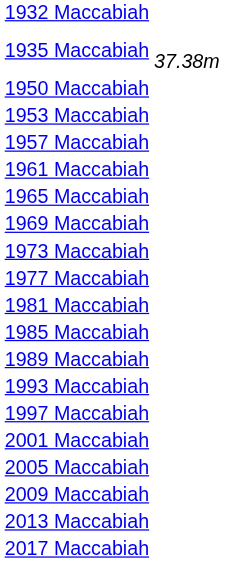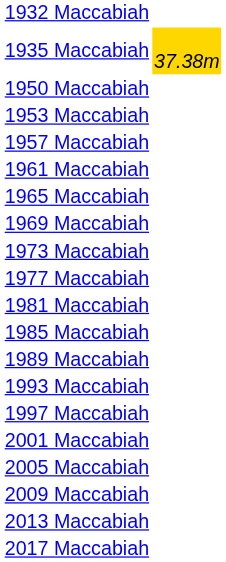(187, 61) no background -> (187, 61) gold background
